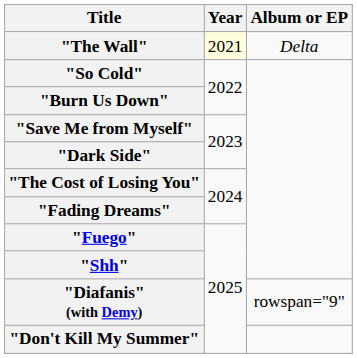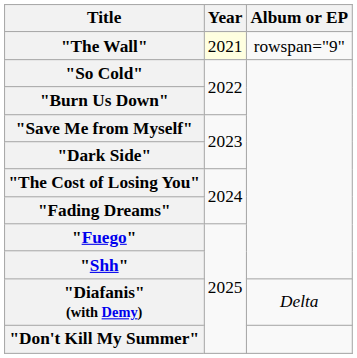(299, 45) Delta -> (299, 45) rowspan="9"
(299, 301) rowspan="9" -> (299, 301) Delta
